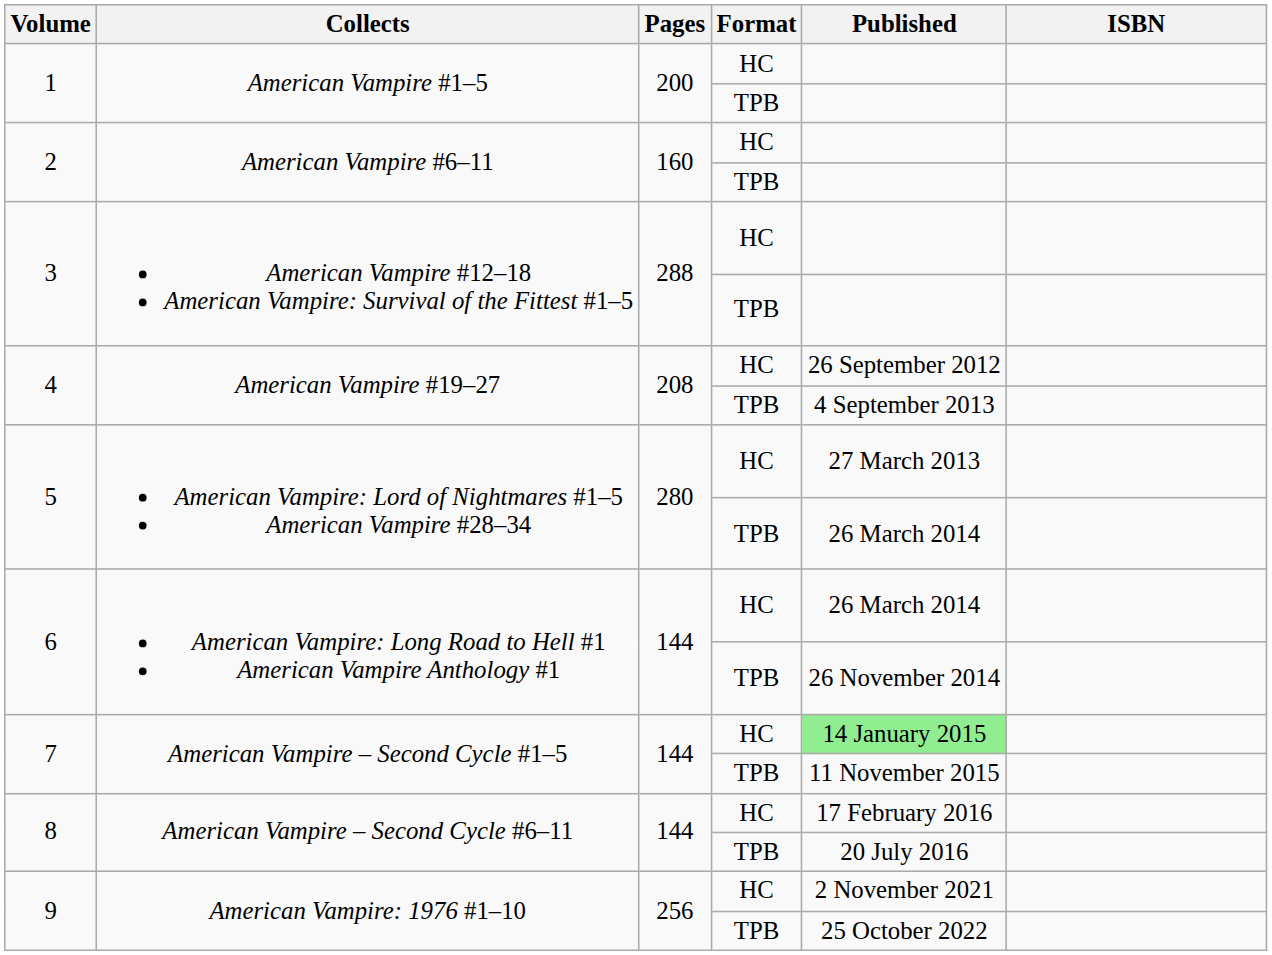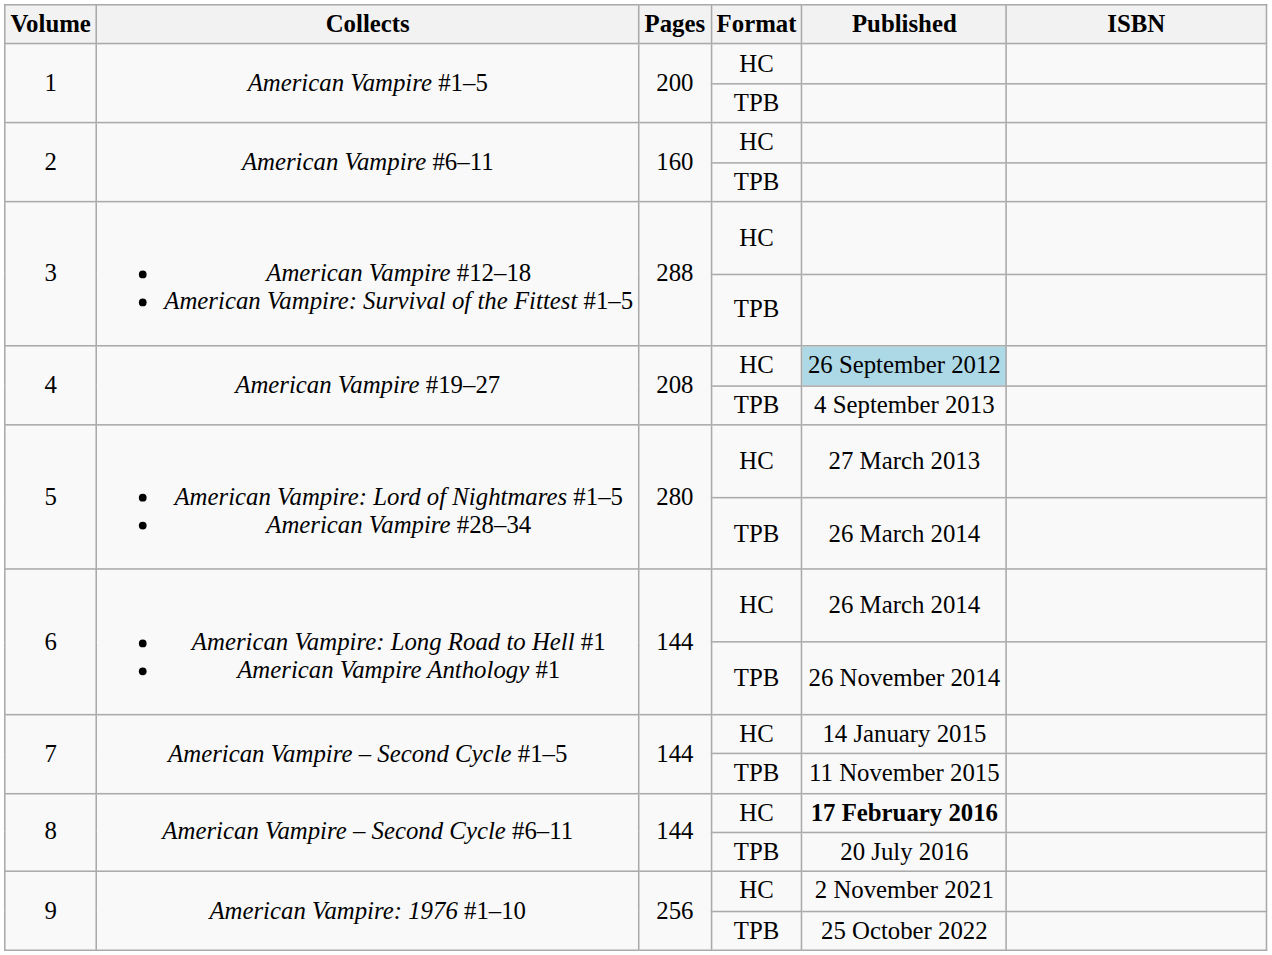(904, 365) no background -> (904, 365) lightblue background
(904, 733) lightgreen background -> (904, 733) no background
(904, 812) normal -> (904, 812) bold
